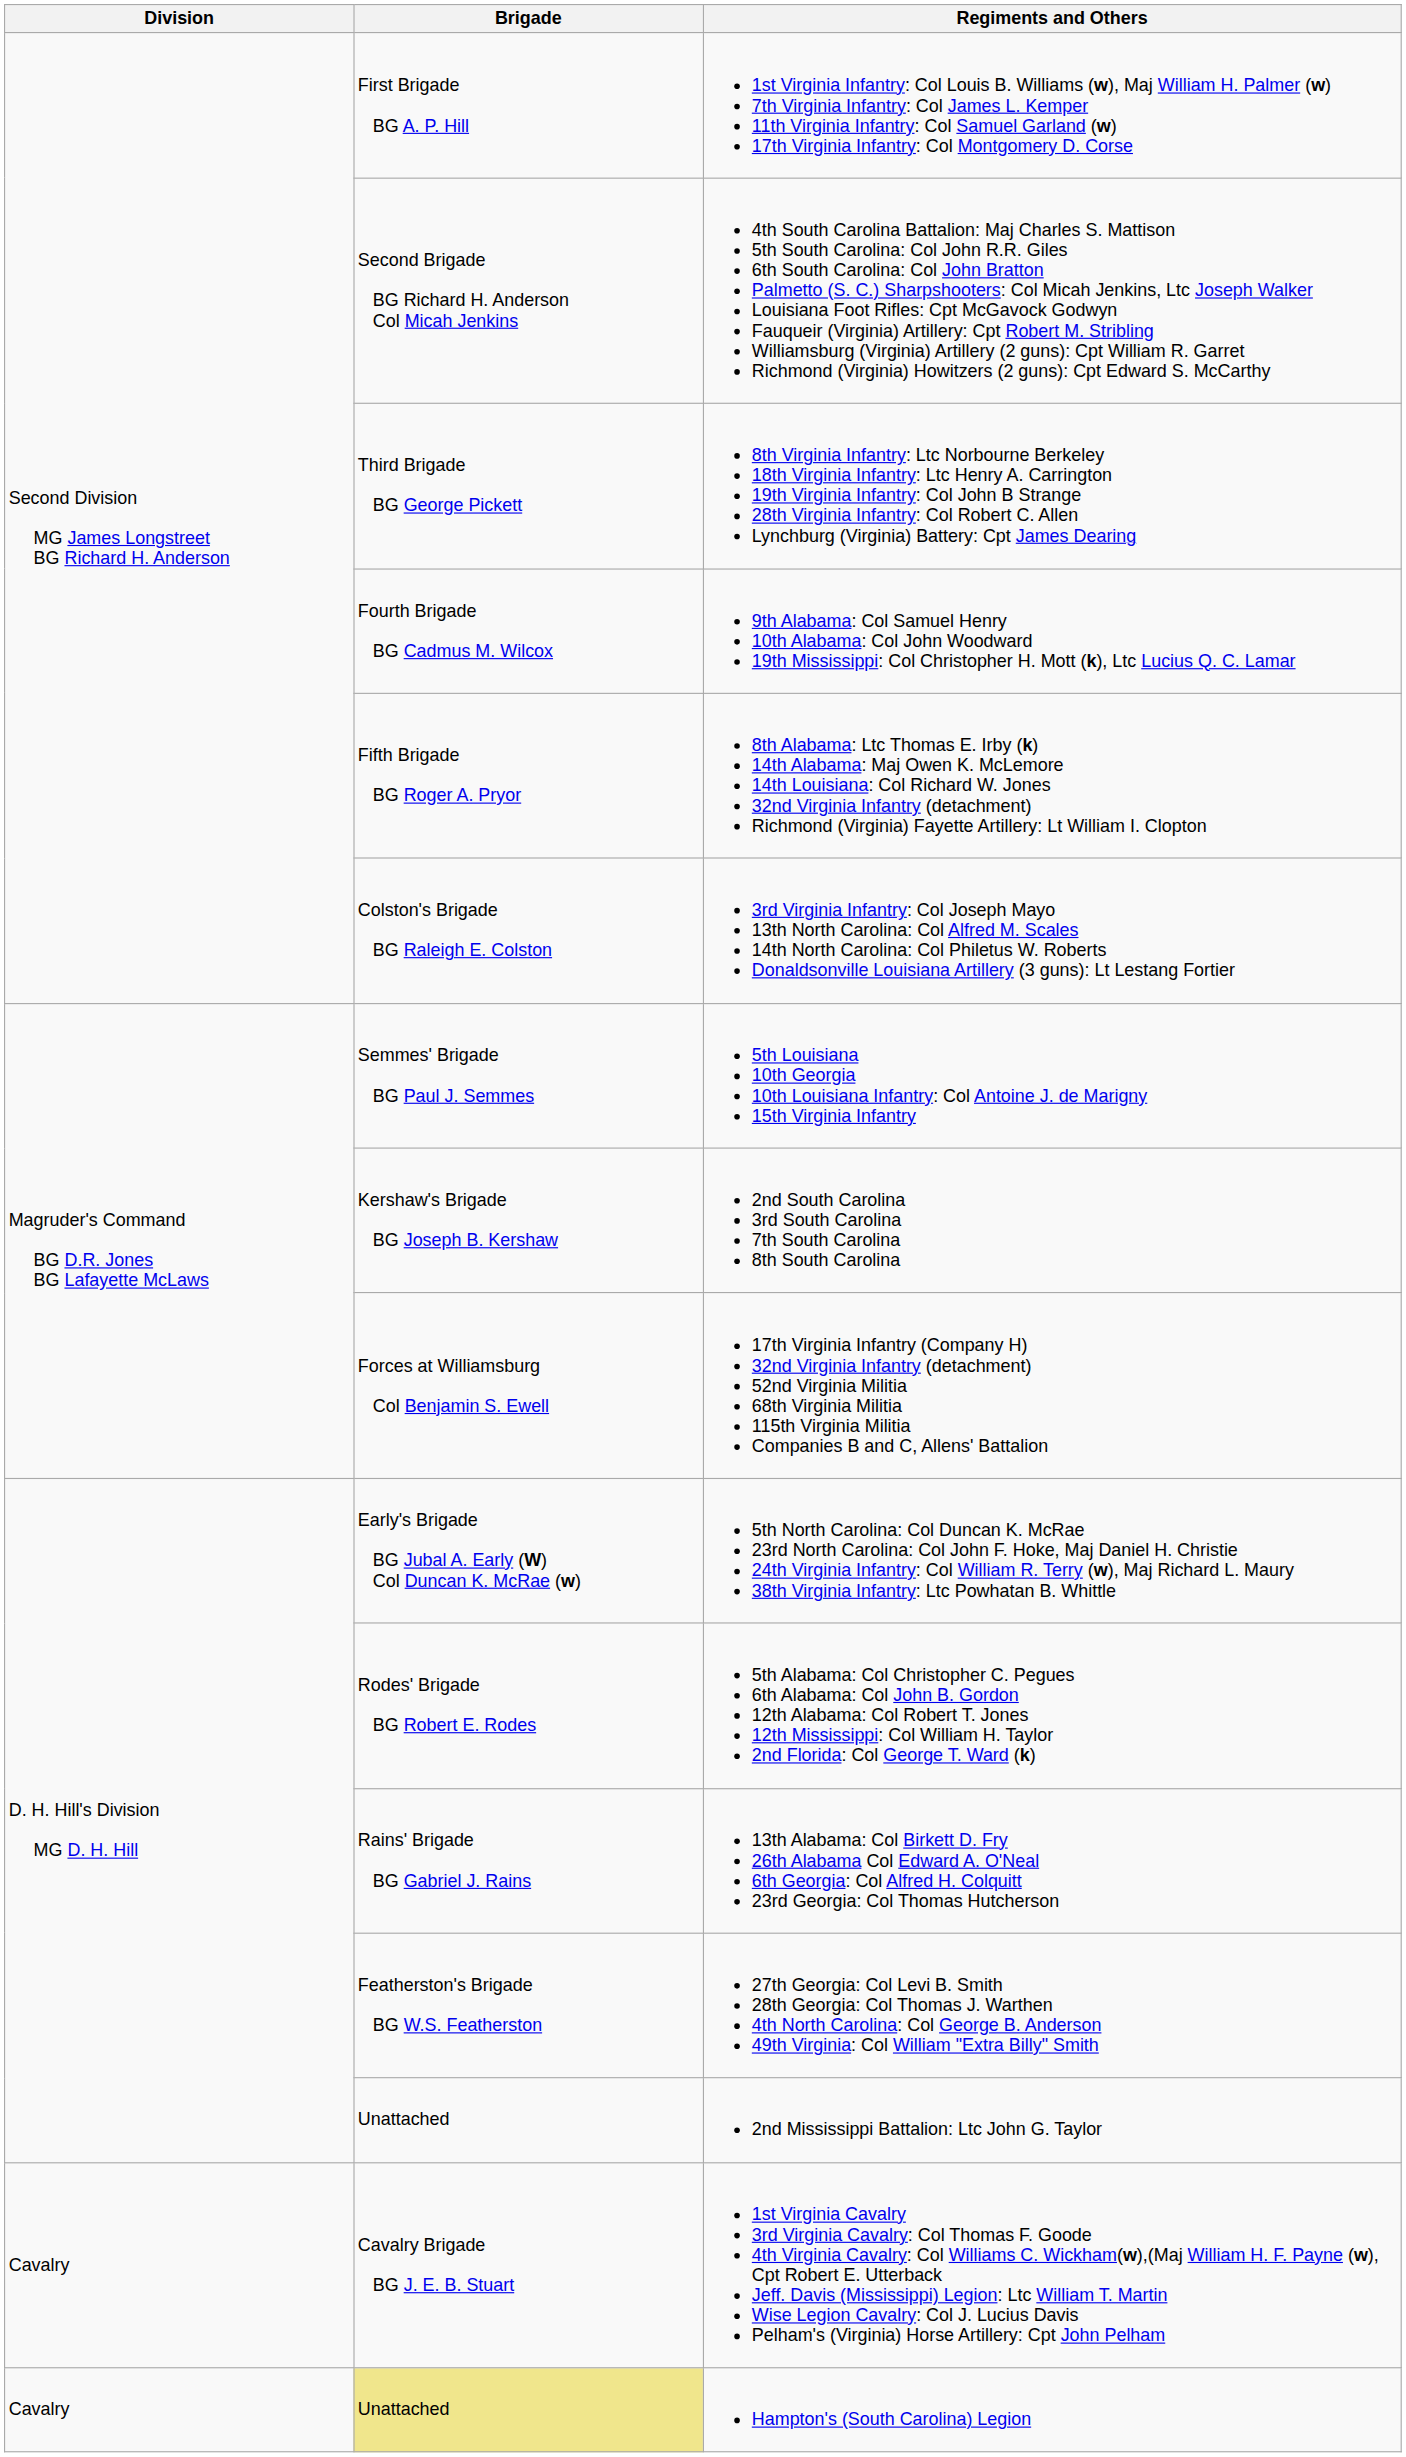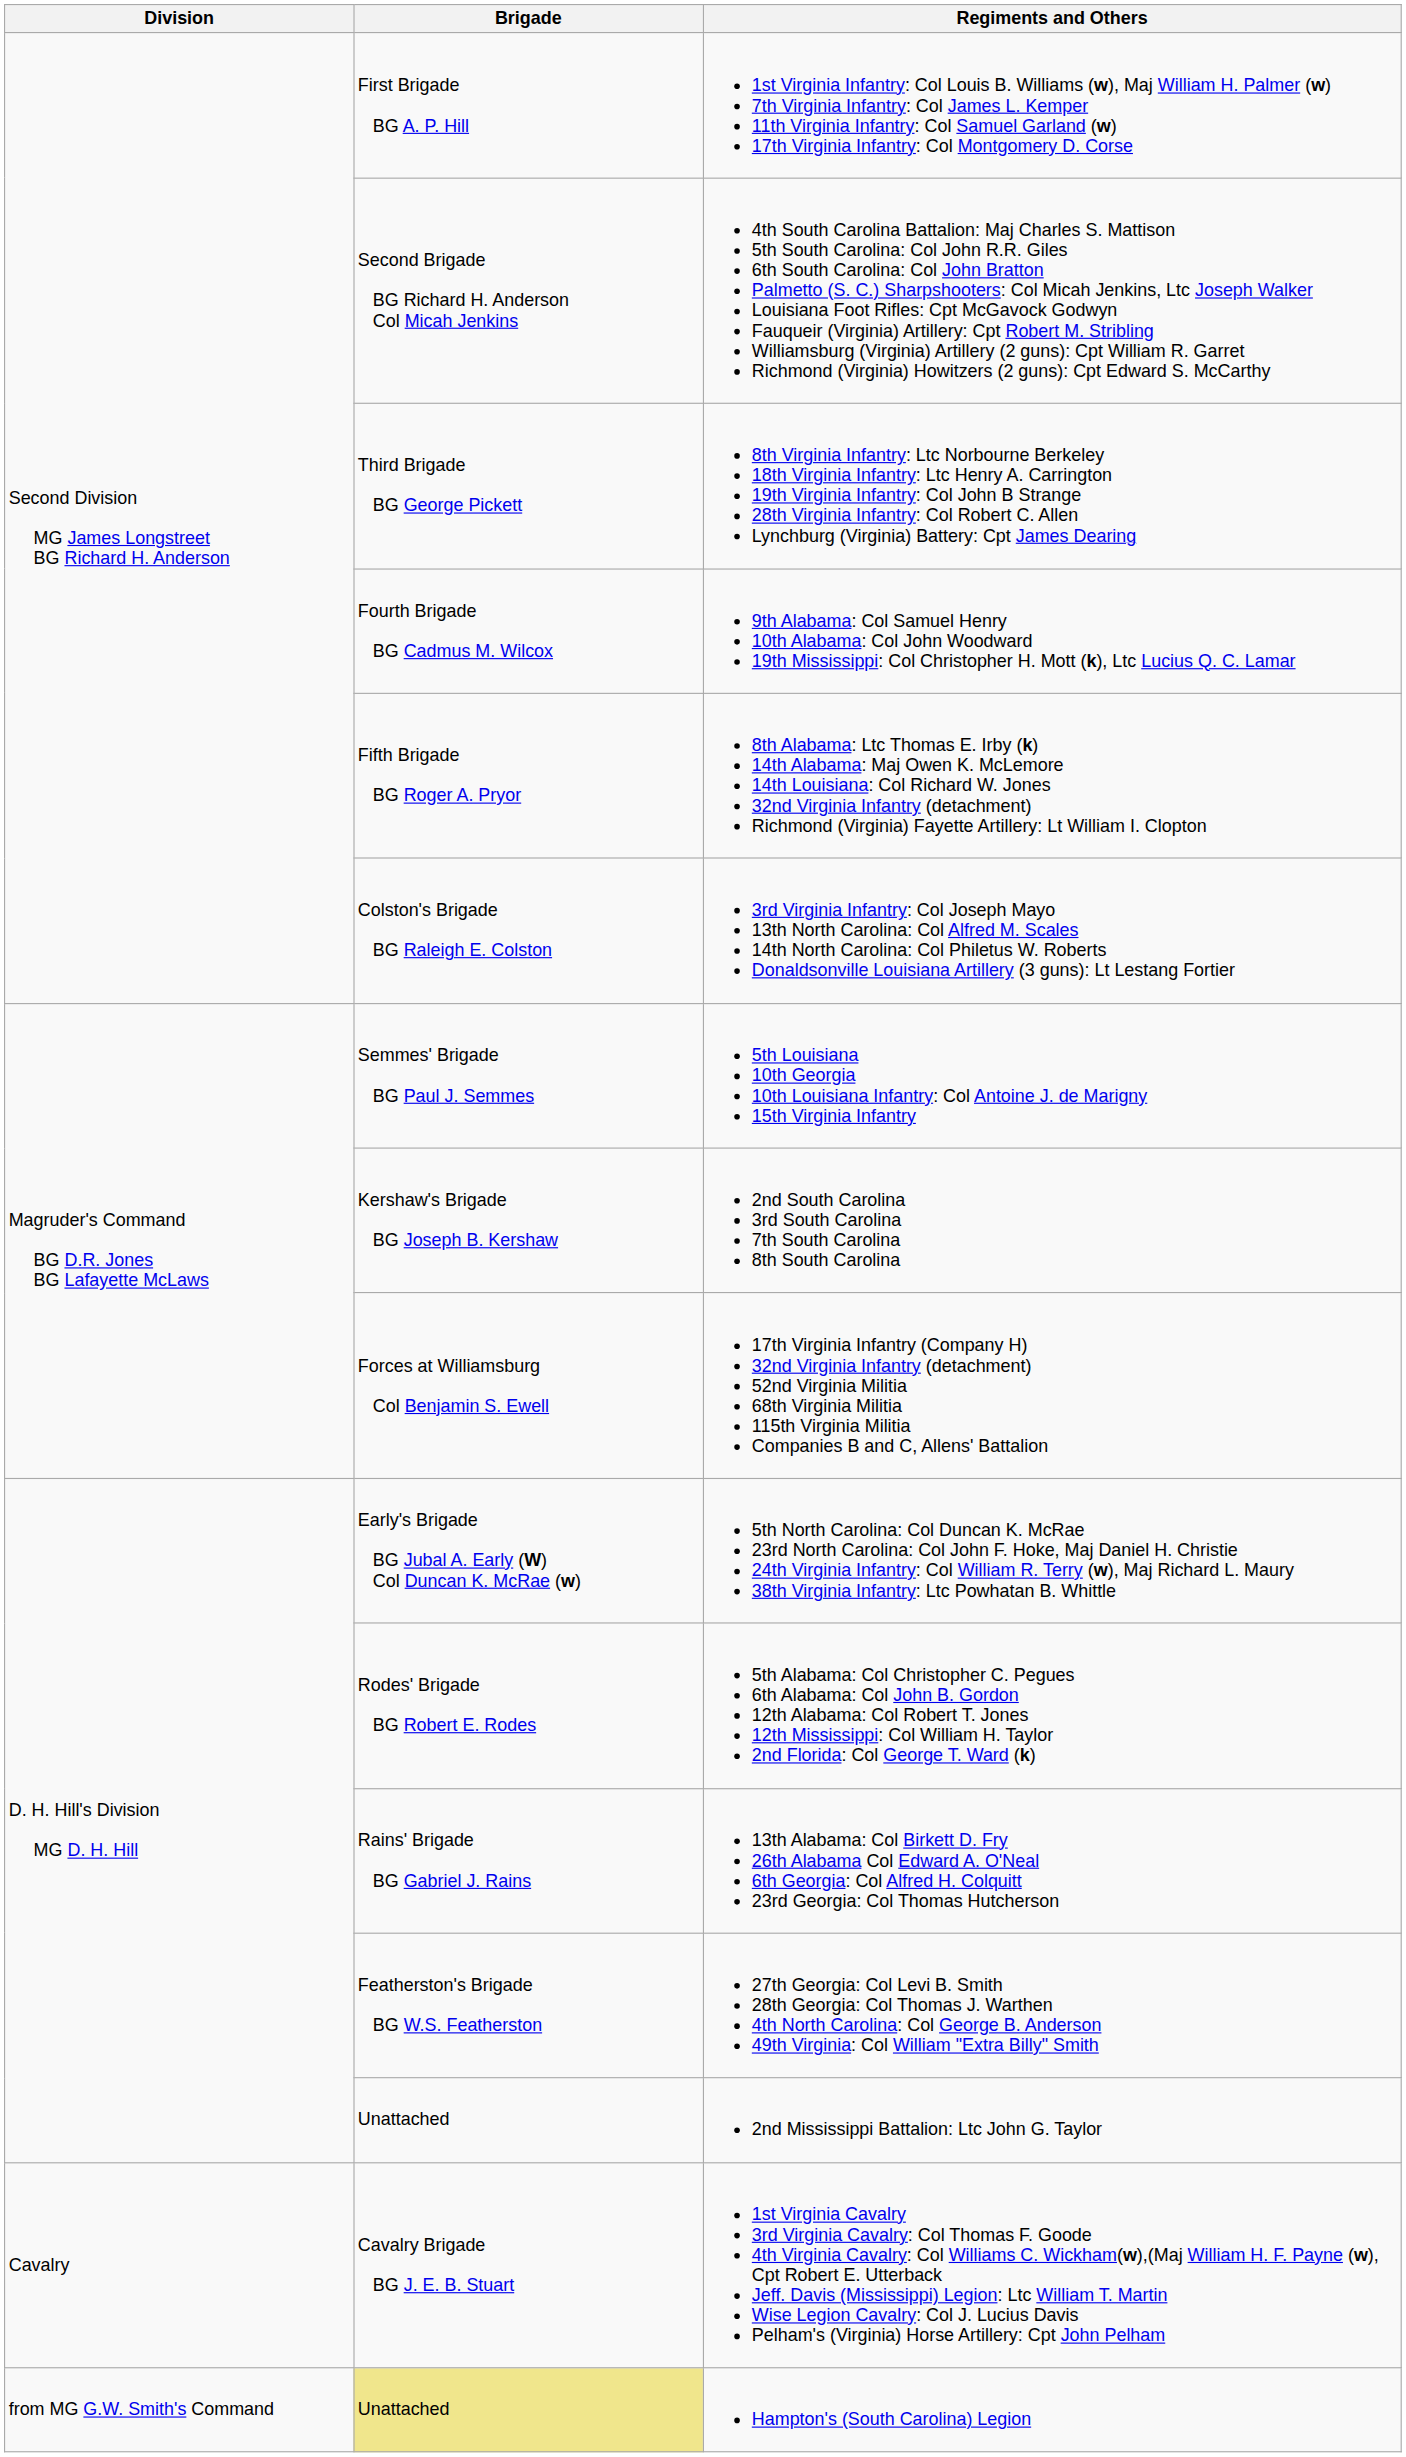(39, 2409) Cavalry -> (141, 2409) from MG G.W. Smith's Command
